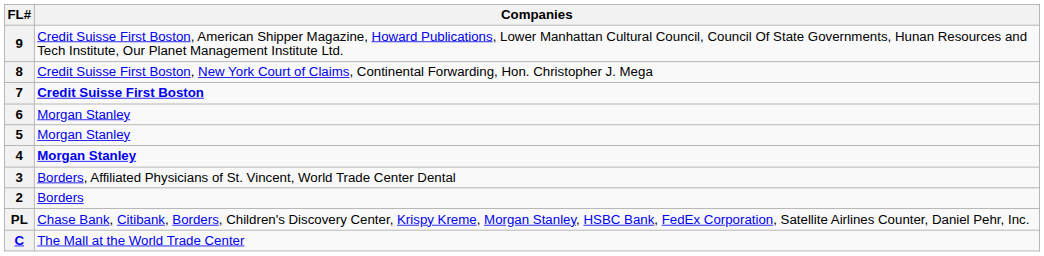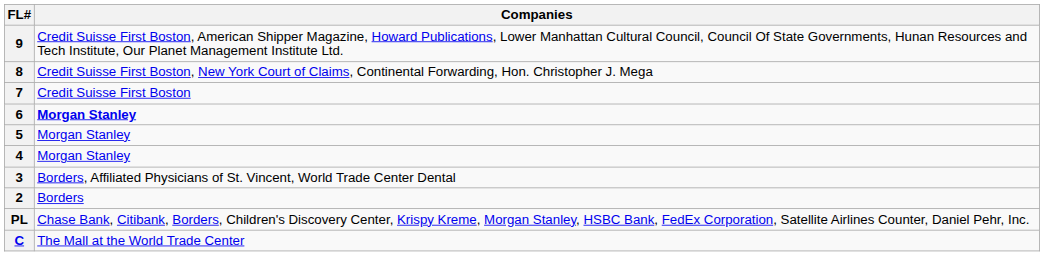(121, 93) bold -> (114, 93) normal
(84, 114) normal -> (87, 114) bold
(87, 156) bold -> (84, 156) normal
